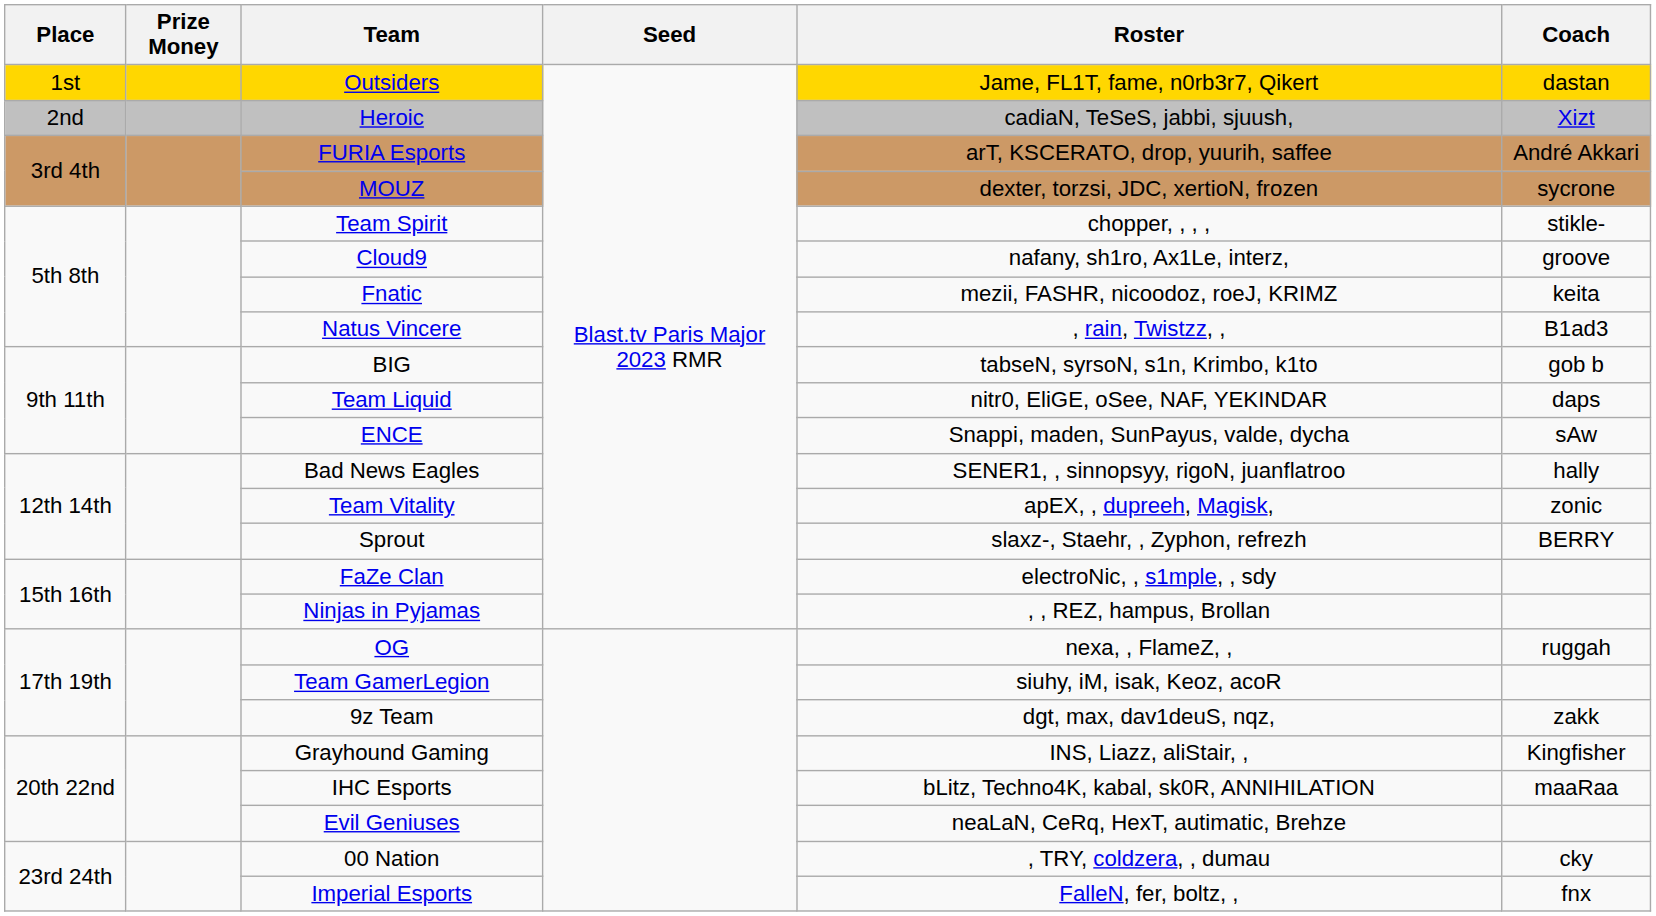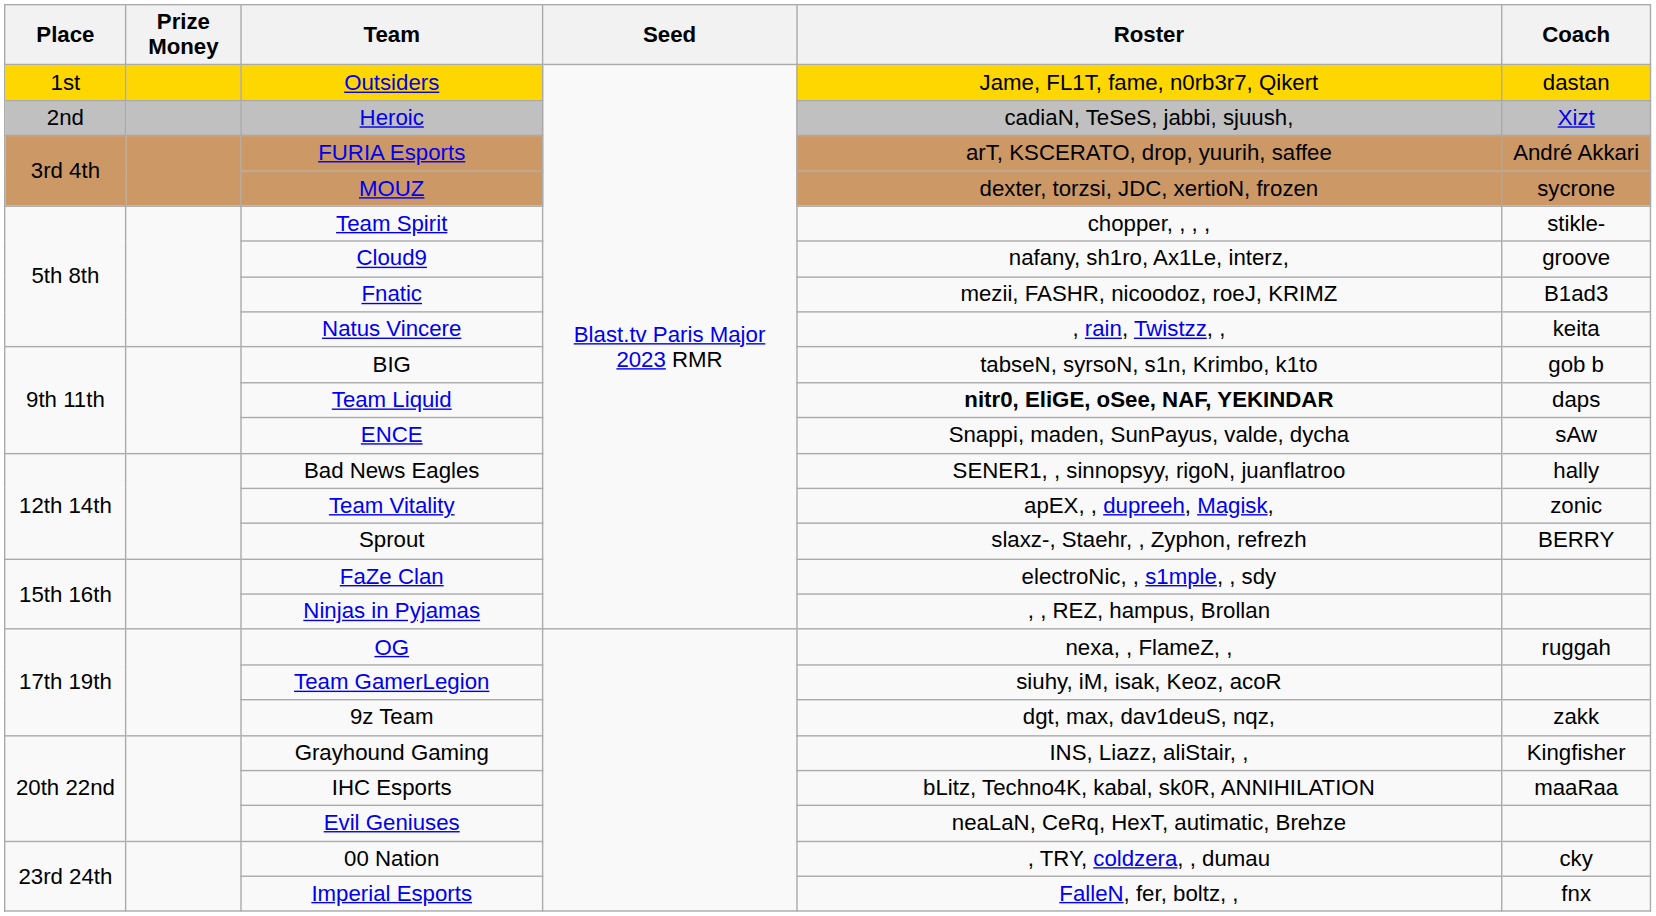(1576, 294) keita -> (1576, 294) B1ad3
(1576, 329) B1ad3 -> (1576, 329) keita
(1149, 399) normal -> (1149, 399) bold
